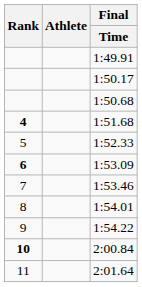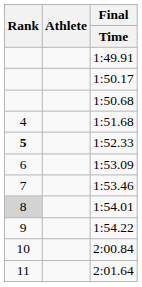(23, 121) bold -> (23, 121) normal
(23, 143) normal -> (23, 143) bold
(23, 164) bold -> (23, 164) normal
(23, 206) no background -> (23, 206) lightgrey background
(23, 249) bold -> (23, 249) normal
